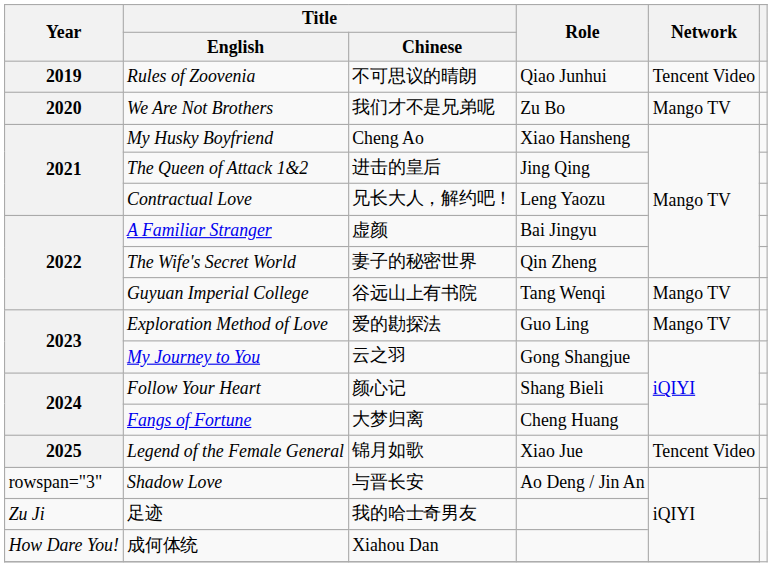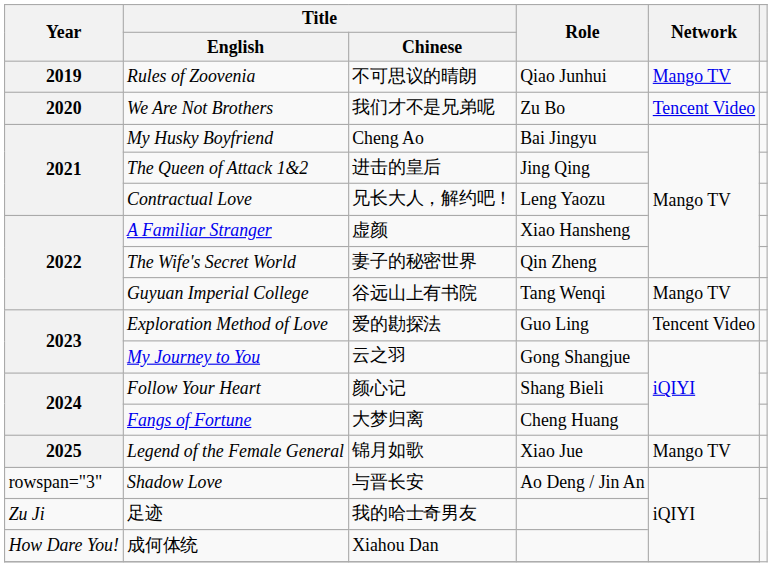(704, 76) Tencent Video -> (692, 76) Mango TV
(692, 108) Mango TV -> (704, 108) Tencent Video
(575, 137) Xiao Hansheng -> (558, 137) Bai Jingyu
(558, 230) Bai Jingyu -> (575, 230) Xiao Hansheng
(692, 325) Mango TV -> (704, 325) Tencent Video
(704, 451) Tencent Video -> (692, 451) Mango TV
